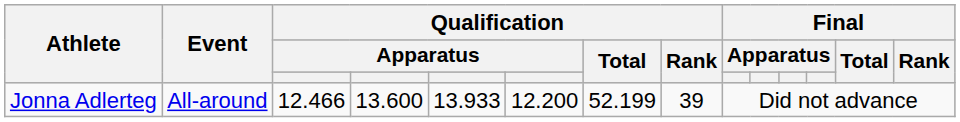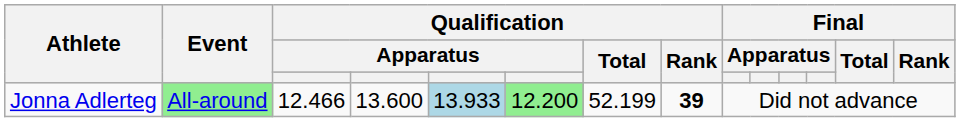(217, 100) no background -> (217, 100) lightgreen background
(467, 100) no background -> (467, 100) lightblue background
(545, 100) no background -> (545, 100) lightgreen background
(692, 100) normal -> (692, 100) bold
